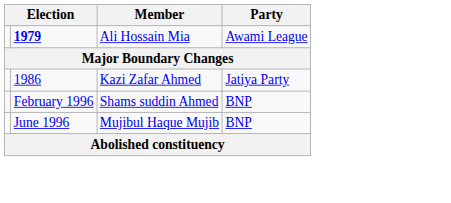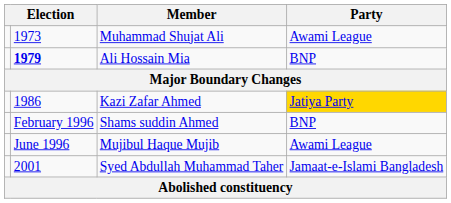+ row: (162, 36)
(267, 36) Awami League -> (303, 58) BNP
(257, 79) no background -> (321, 101) gold background
(239, 123) BNP -> (331, 144) Awami League
+ row: (192, 166)
